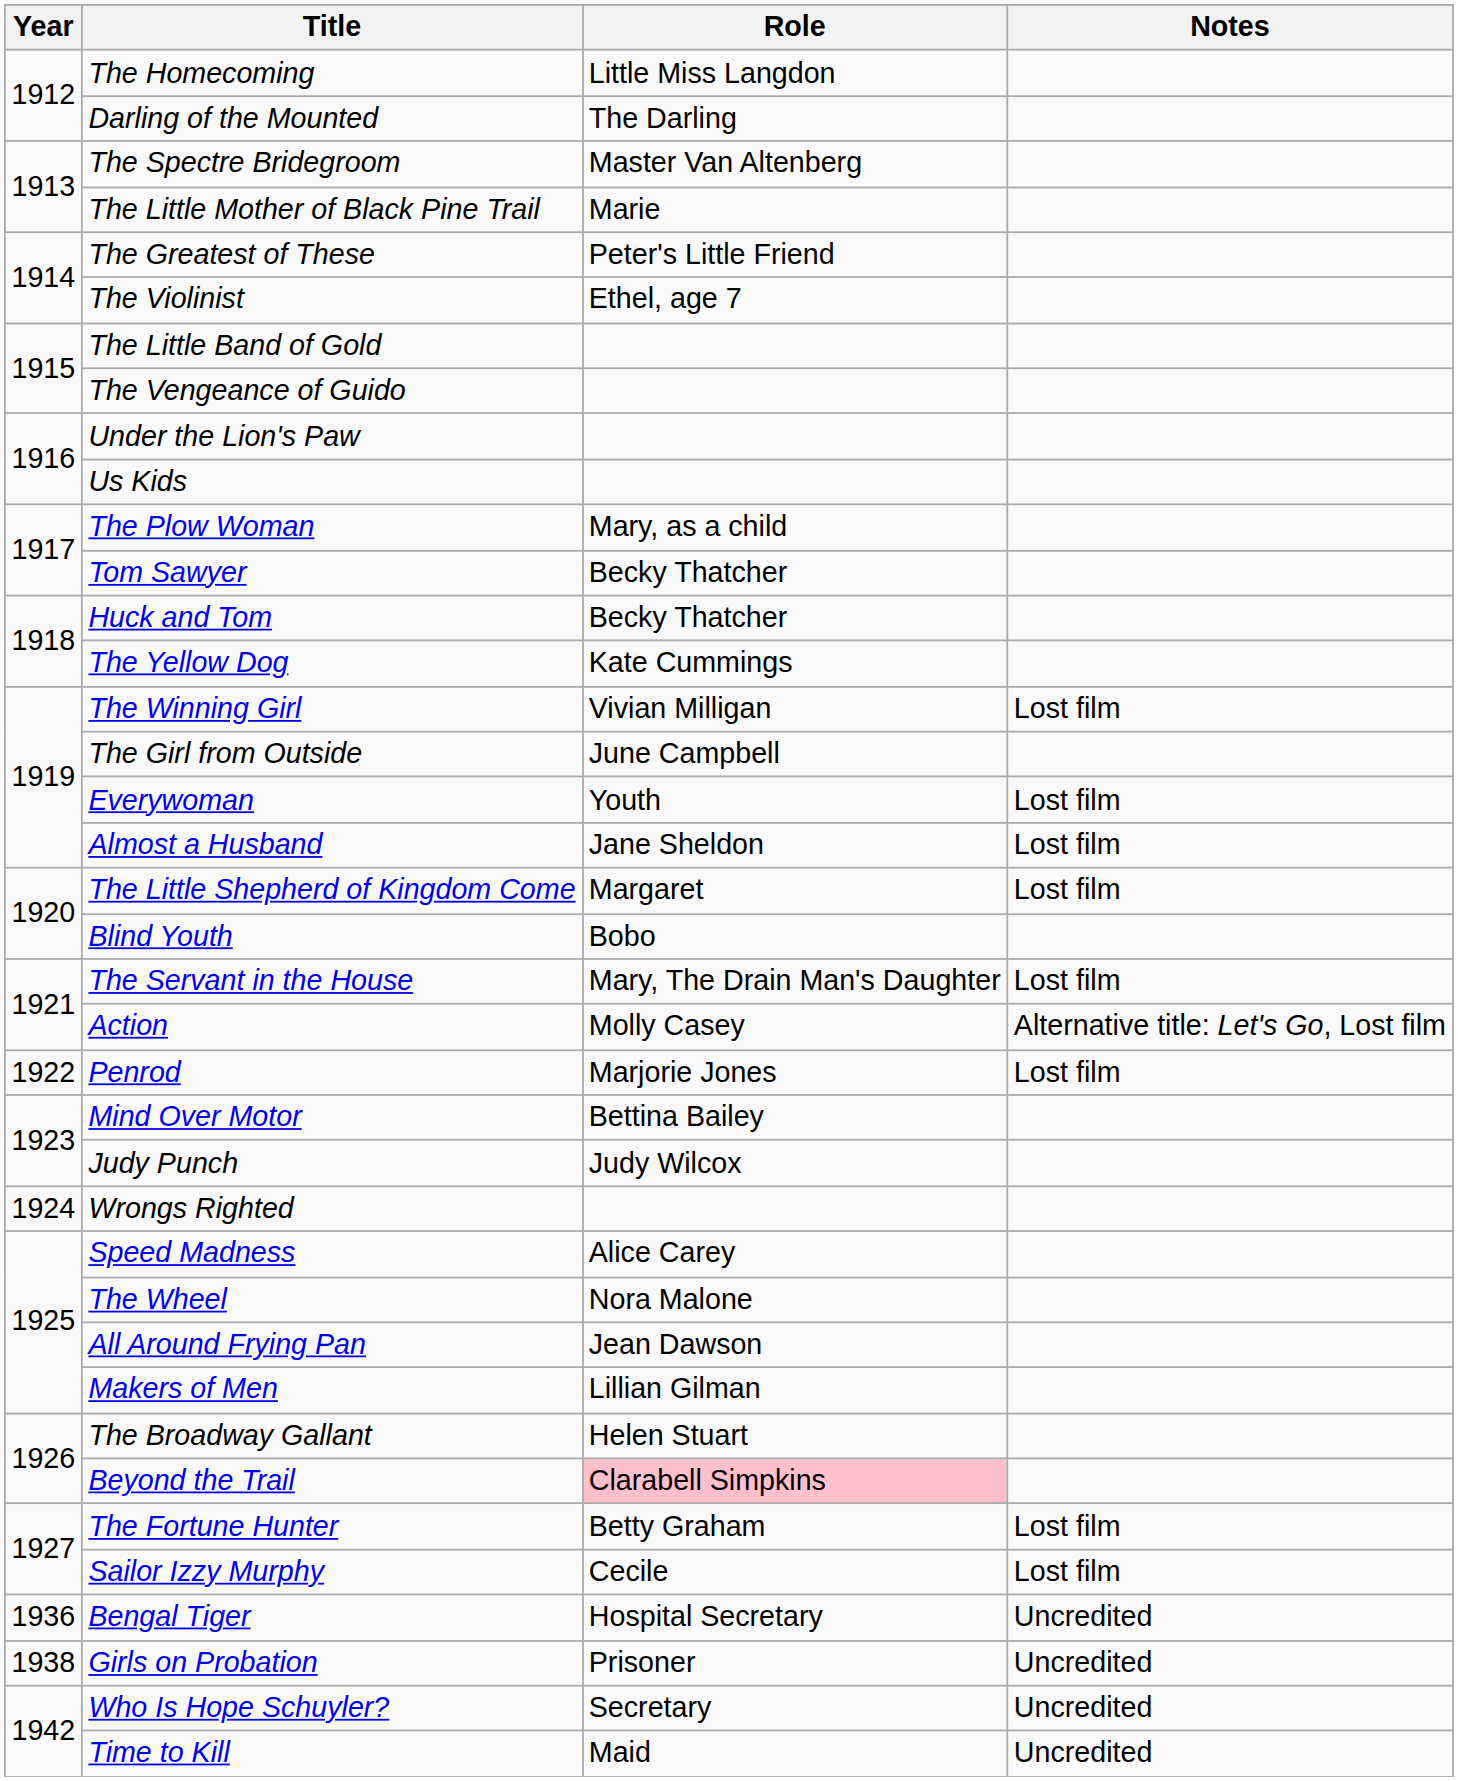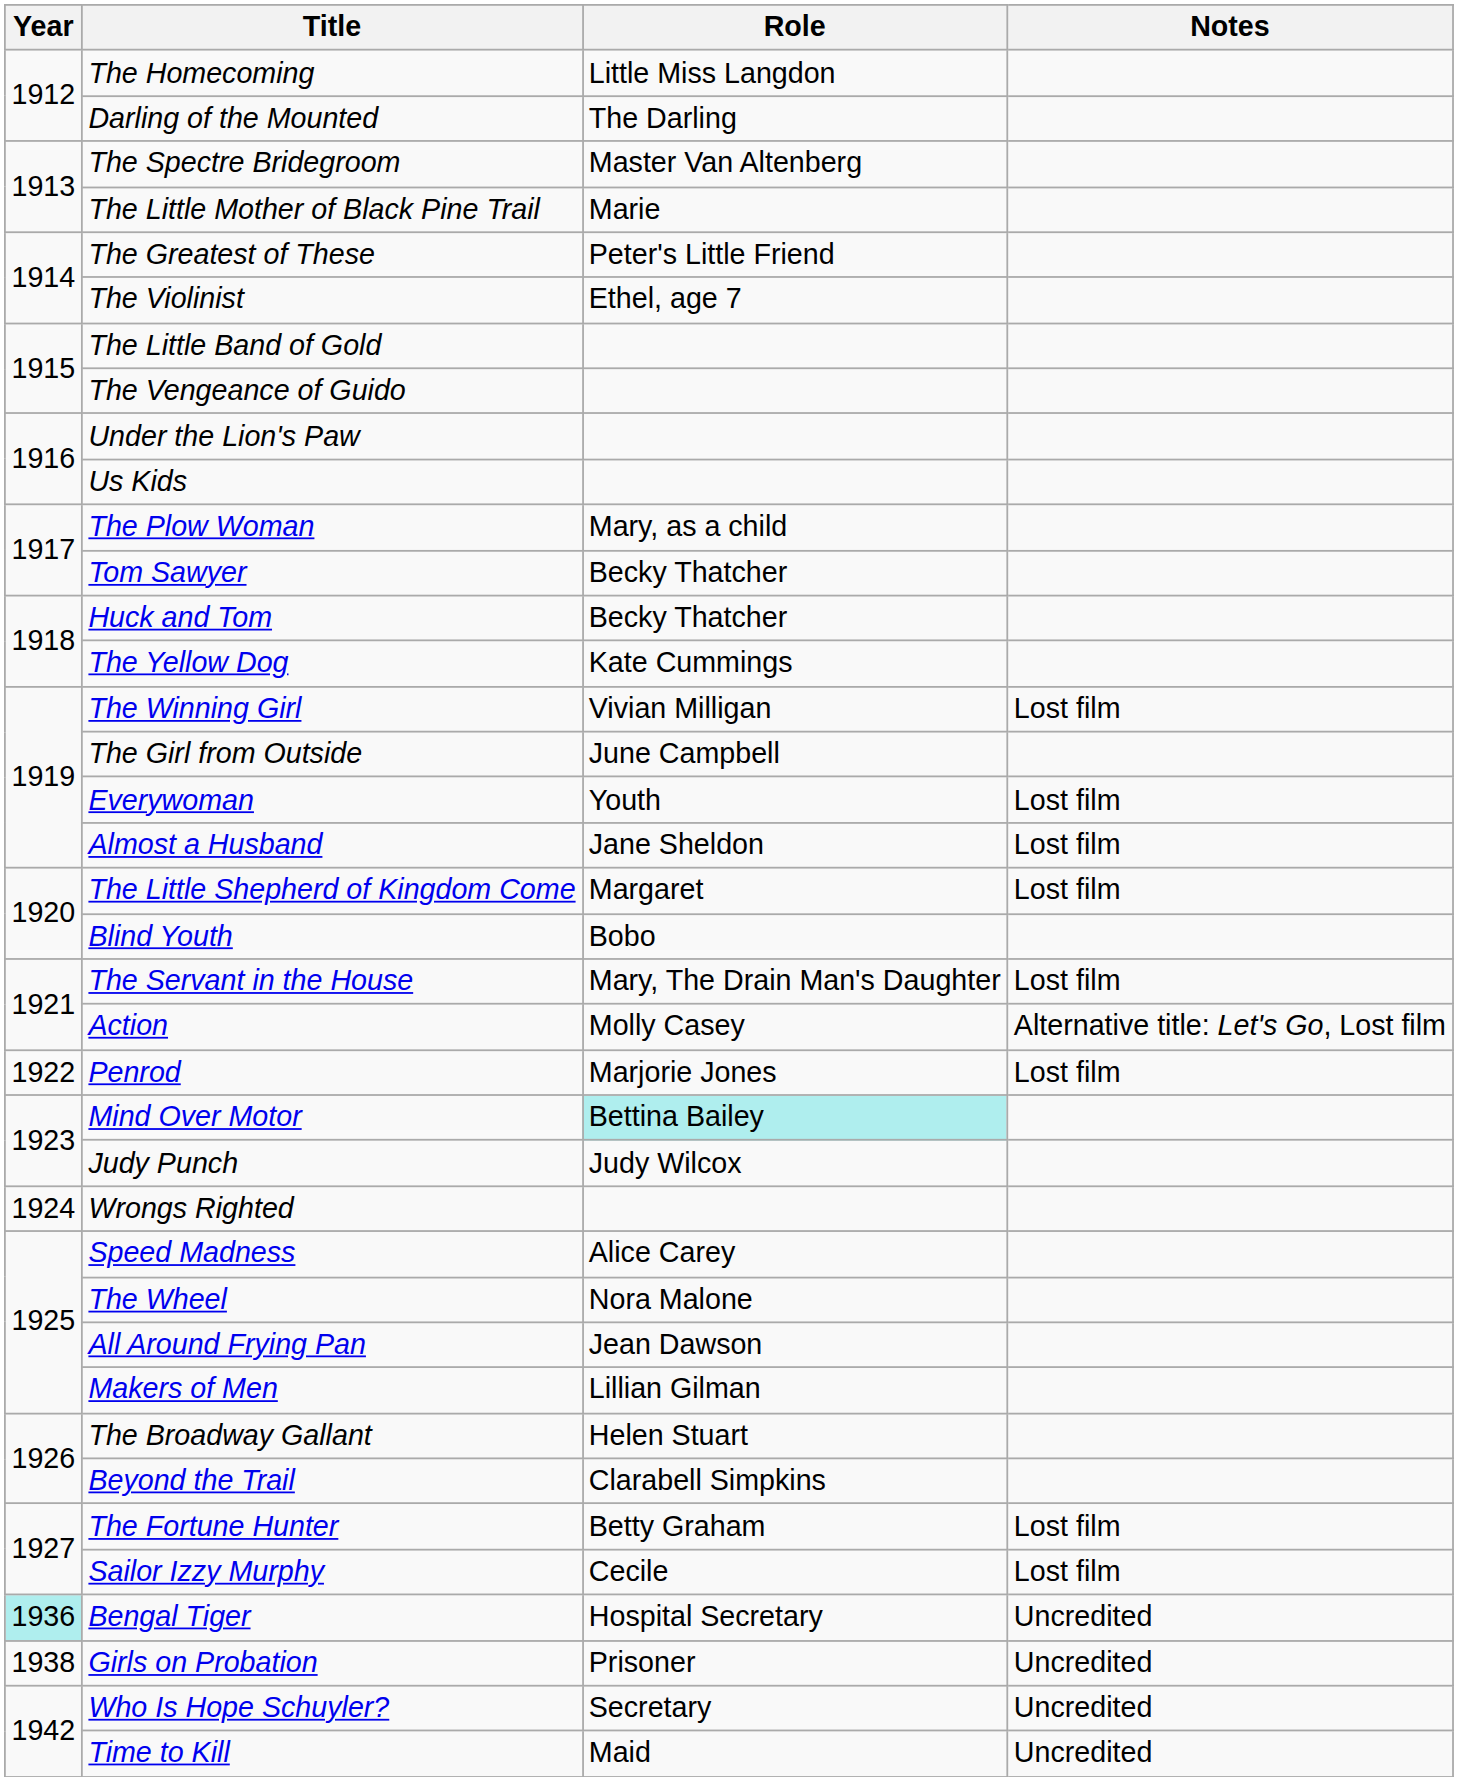(676, 1117) no background -> (676, 1117) paleturquoise background
(707, 1480) pink background -> (707, 1480) no background
(43, 1616) no background -> (43, 1616) paleturquoise background
